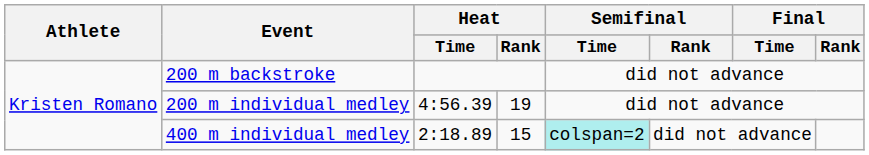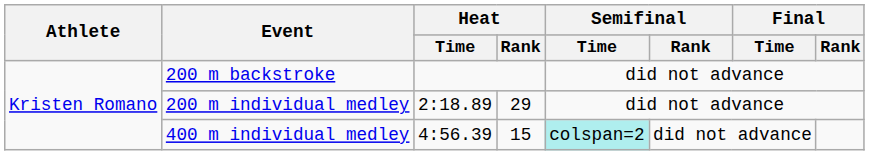(455, 105) 4:56.39 -> (455, 105) 2:18.89
(521, 105) 19 -> (521, 105) 29
(455, 135) 2:18.89 -> (455, 135) 4:56.39
